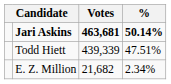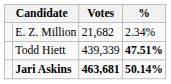rows swapped: (43, 32) <-> (46, 69)
(143, 50) normal -> (144, 50) bold
